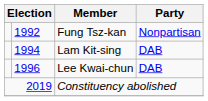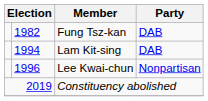(27, 31) 1992 -> (27, 31) 1982
(170, 31) Nonpartisan -> (150, 31) DAB
(150, 68) DAB -> (170, 68) Nonpartisan
